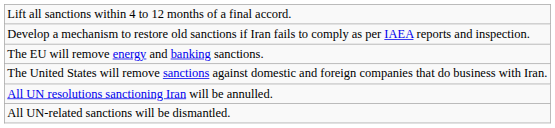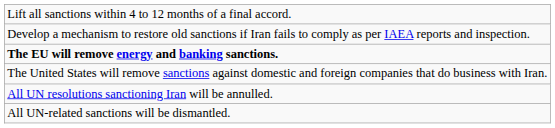(135, 53) normal -> (143, 53) bold
